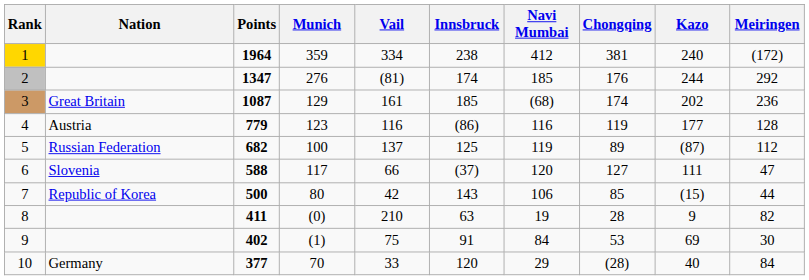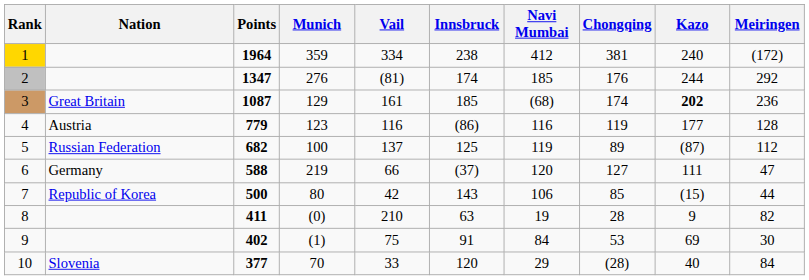(692, 101) normal -> (692, 101) bold
(74, 170) Slovenia -> (76, 170) Germany
(317, 170) 117 -> (317, 170) 219
(76, 263) Germany -> (74, 263) Slovenia
